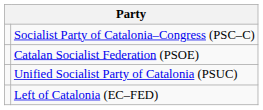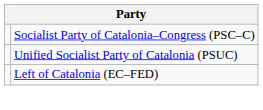- row: (106, 54)
